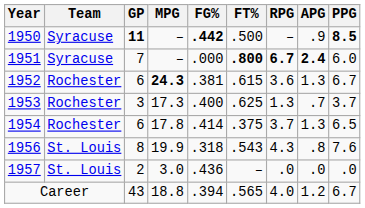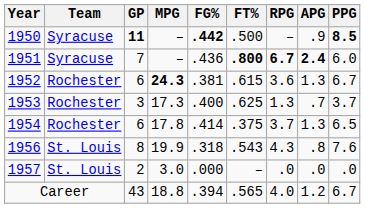(207, 60) .000 -> (207, 60) .436
(207, 171) .436 -> (207, 171) .000
